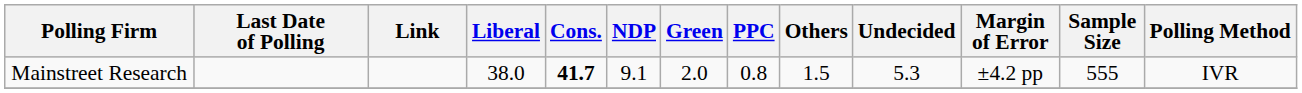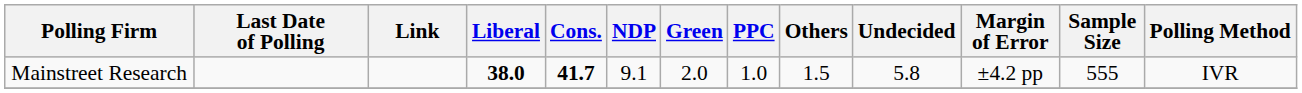(506, 72) normal -> (506, 72) bold
(754, 72) 0.8 -> (754, 72) 1.0
(907, 72) 5.3 -> (907, 72) 5.8
